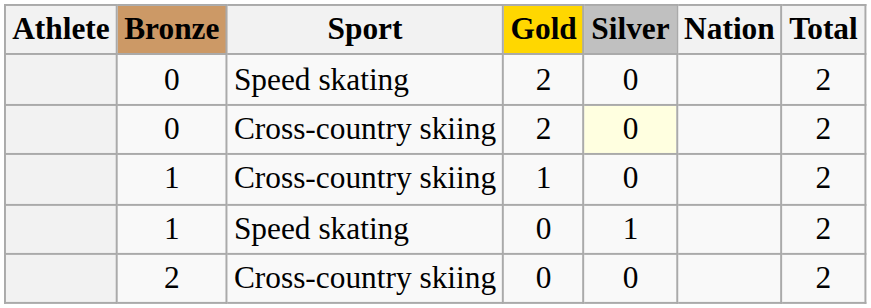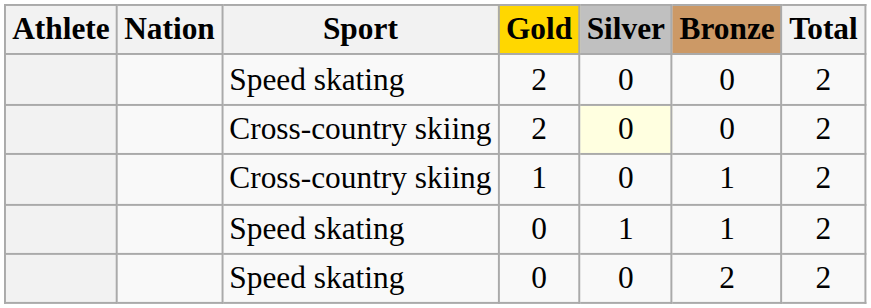columns swapped: (729, 29) <-> (172, 29)
(365, 278) Cross-country skiing -> (317, 278) Speed skating
